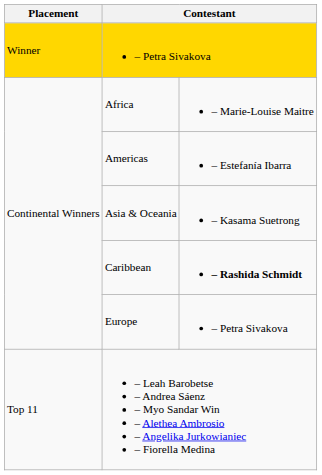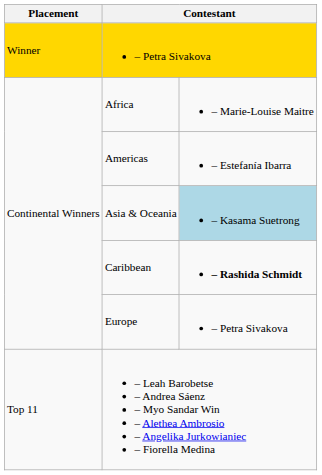(248, 220) no background -> (248, 220) lightblue background
